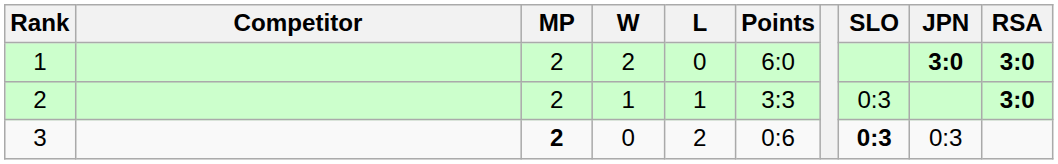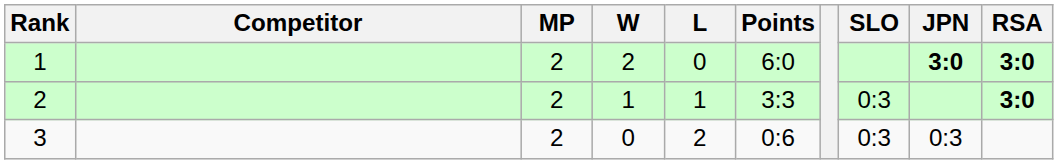(557, 138) bold -> (557, 138) normal
(874, 138) bold -> (874, 138) normal
